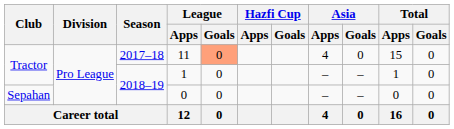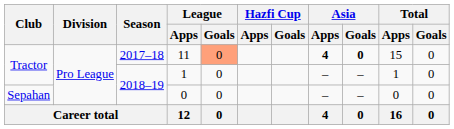(325, 54) normal -> (325, 54) bold
(360, 54) normal -> (360, 54) bold
